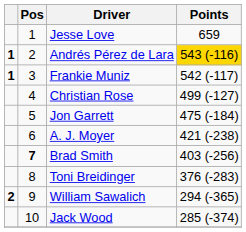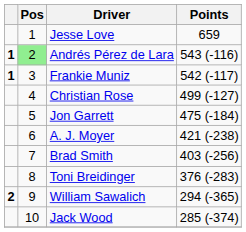(32, 55) no background -> (32, 55) lightgreen background
(209, 55) gold background -> (209, 55) no background
(32, 156) bold -> (32, 156) normal
